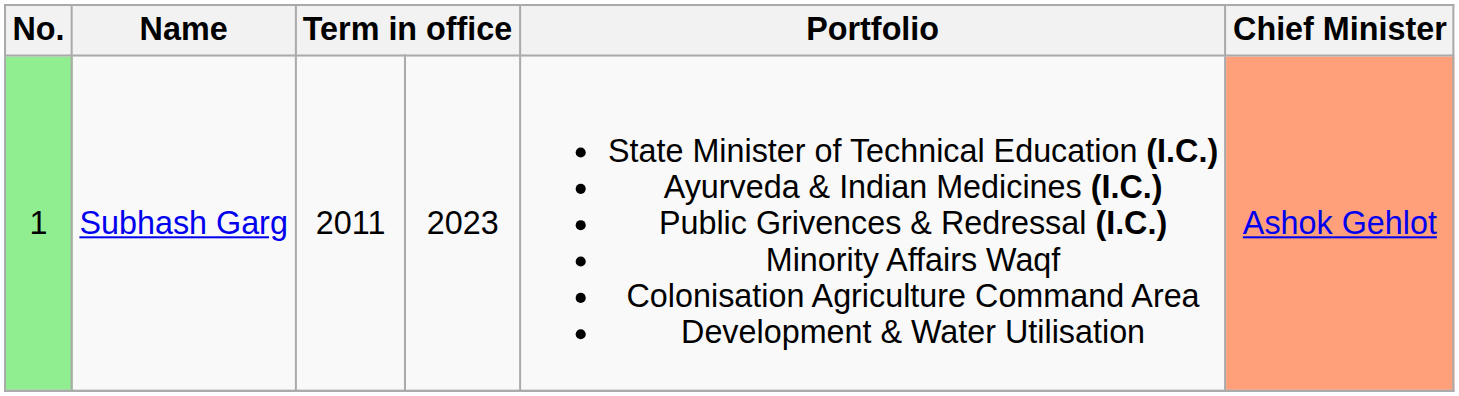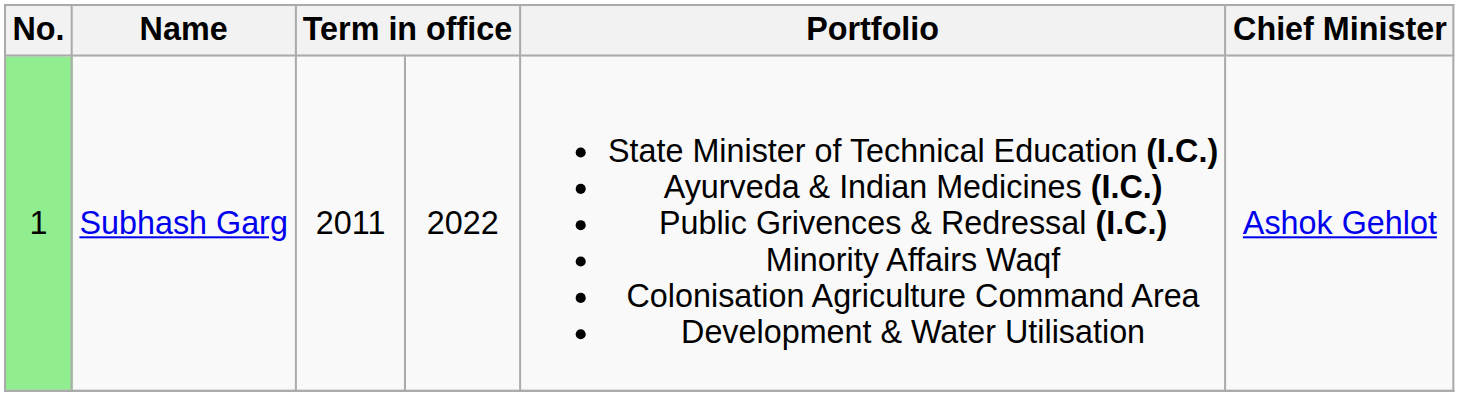(463, 222) 2023 -> (463, 222) 2022
(1340, 222) lightsalmon background -> (1340, 222) no background
